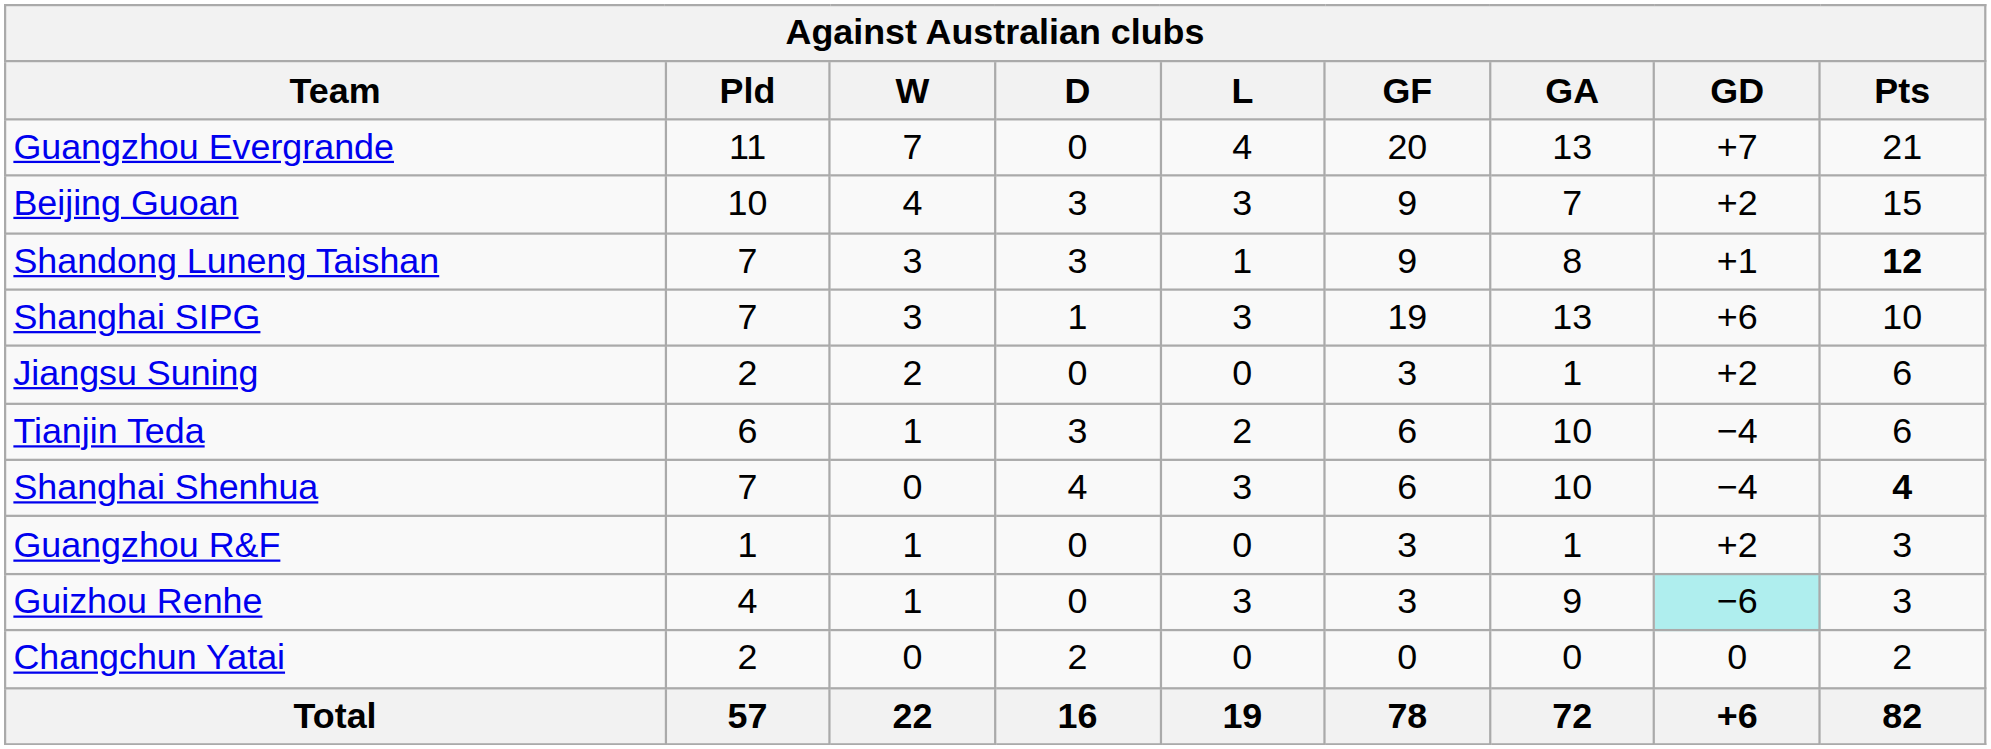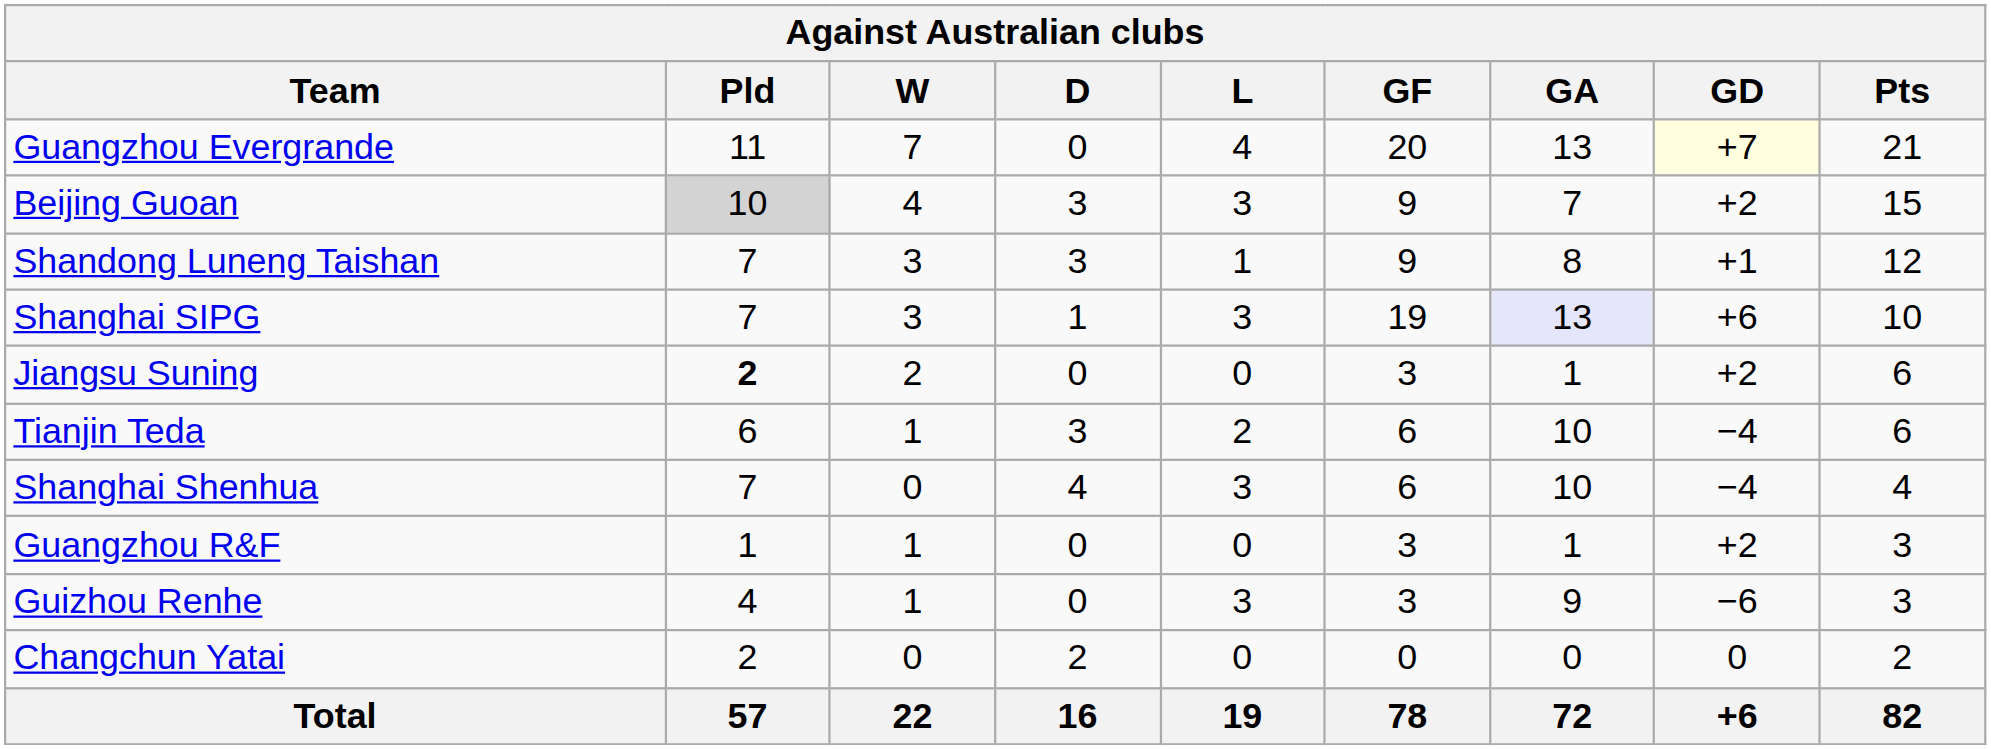(1737, 146) no background -> (1737, 146) lightyellow background
(747, 203) no background -> (747, 203) lightgrey background
(1902, 260) bold -> (1902, 260) normal
(1572, 317) no background -> (1572, 317) lavender background
(747, 373) normal -> (747, 373) bold
(1902, 487) bold -> (1902, 487) normal
(1737, 601) paleturquoise background -> (1737, 601) no background
